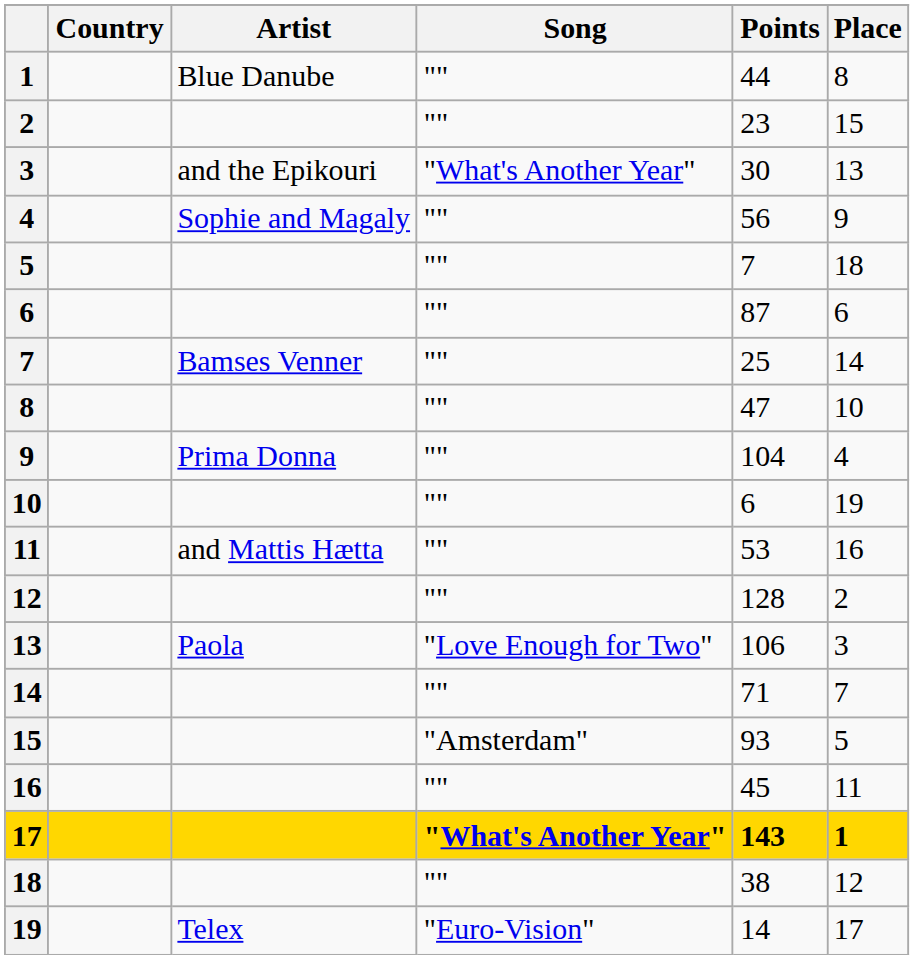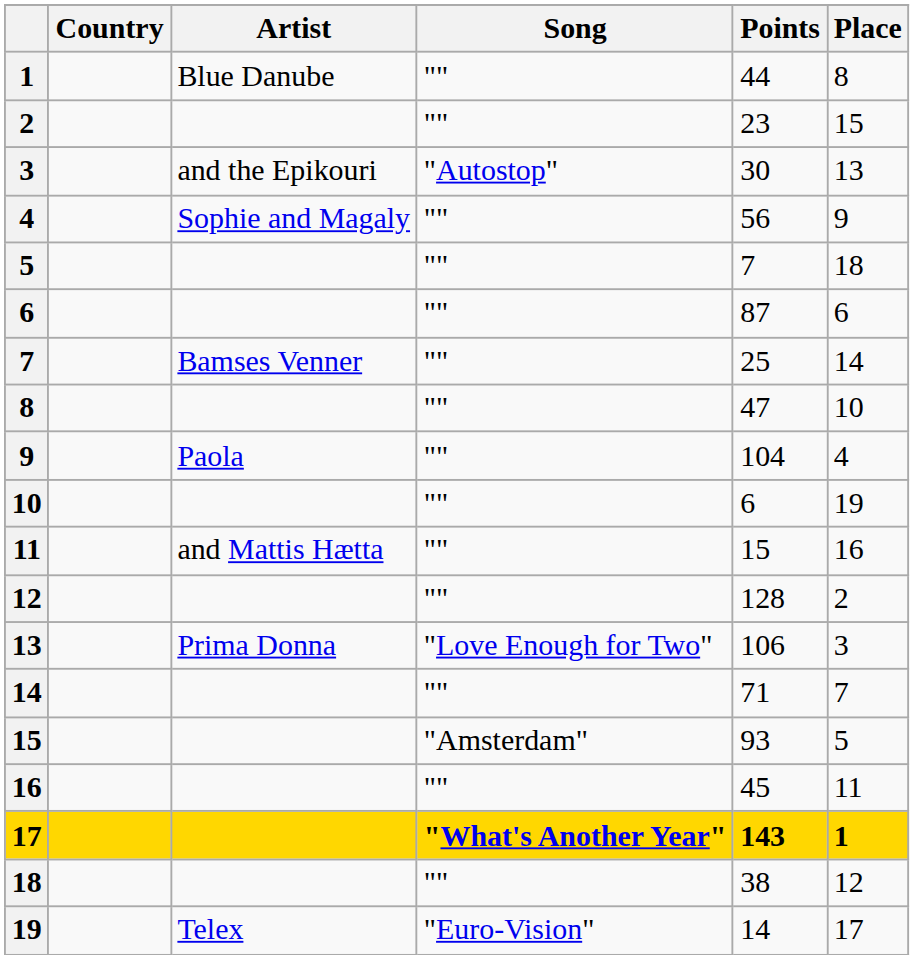(560, 170) "What's Another Year" -> (491, 170) "Autostop"
(257, 455) Prima Donna -> (211, 455) Paola
(755, 550) 53 -> (755, 550) 15
(211, 645) Paola -> (257, 645) Prima Donna
